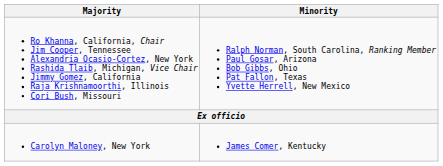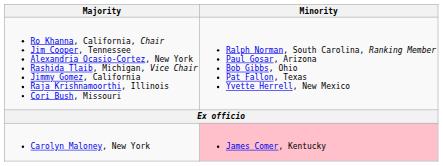(319, 147) no background -> (319, 147) pink background
